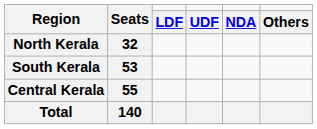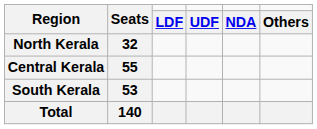rows swapped: (56, 90) <-> (56, 67)
